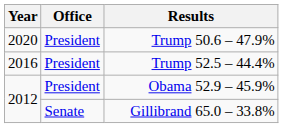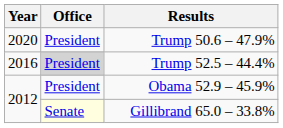(72, 63) no background -> (72, 63) lightgrey background
(64, 110) no background -> (64, 110) lightyellow background
